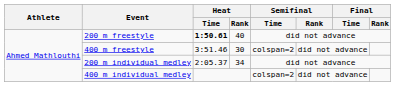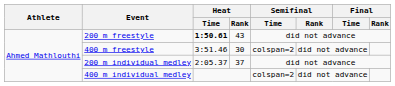(240, 36) 40 -> (240, 36) 43
(240, 62) 34 -> (240, 62) 37
